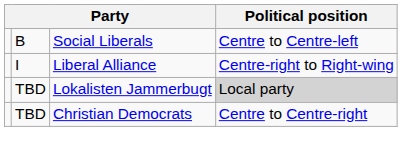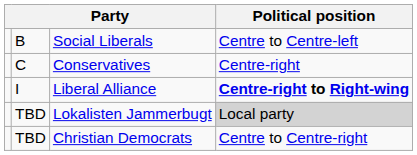+ row: (102, 65)
(306, 65) normal -> (314, 89) bold
